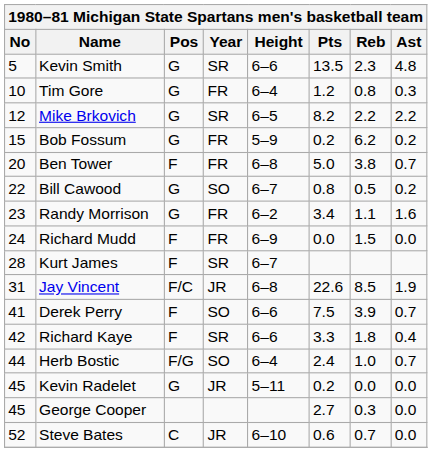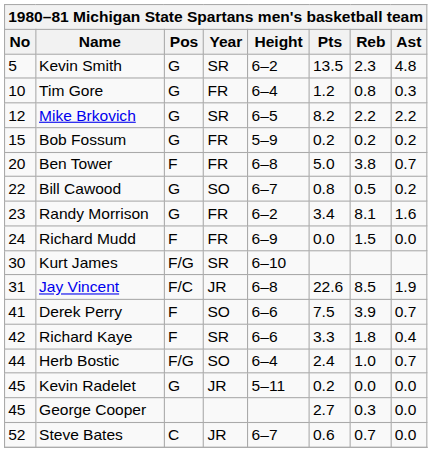(265, 66) 6–6 -> (265, 66) 6–2
(365, 140) 6.2 -> (365, 140) 0.2
(365, 214) 1.1 -> (365, 214) 8.1
(17, 263) 28 -> (17, 263) 30
(173, 263) F -> (181, 263) F/G
(265, 263) 6–7 -> (269, 263) 6–10
(269, 435) 6–10 -> (265, 435) 6–7
